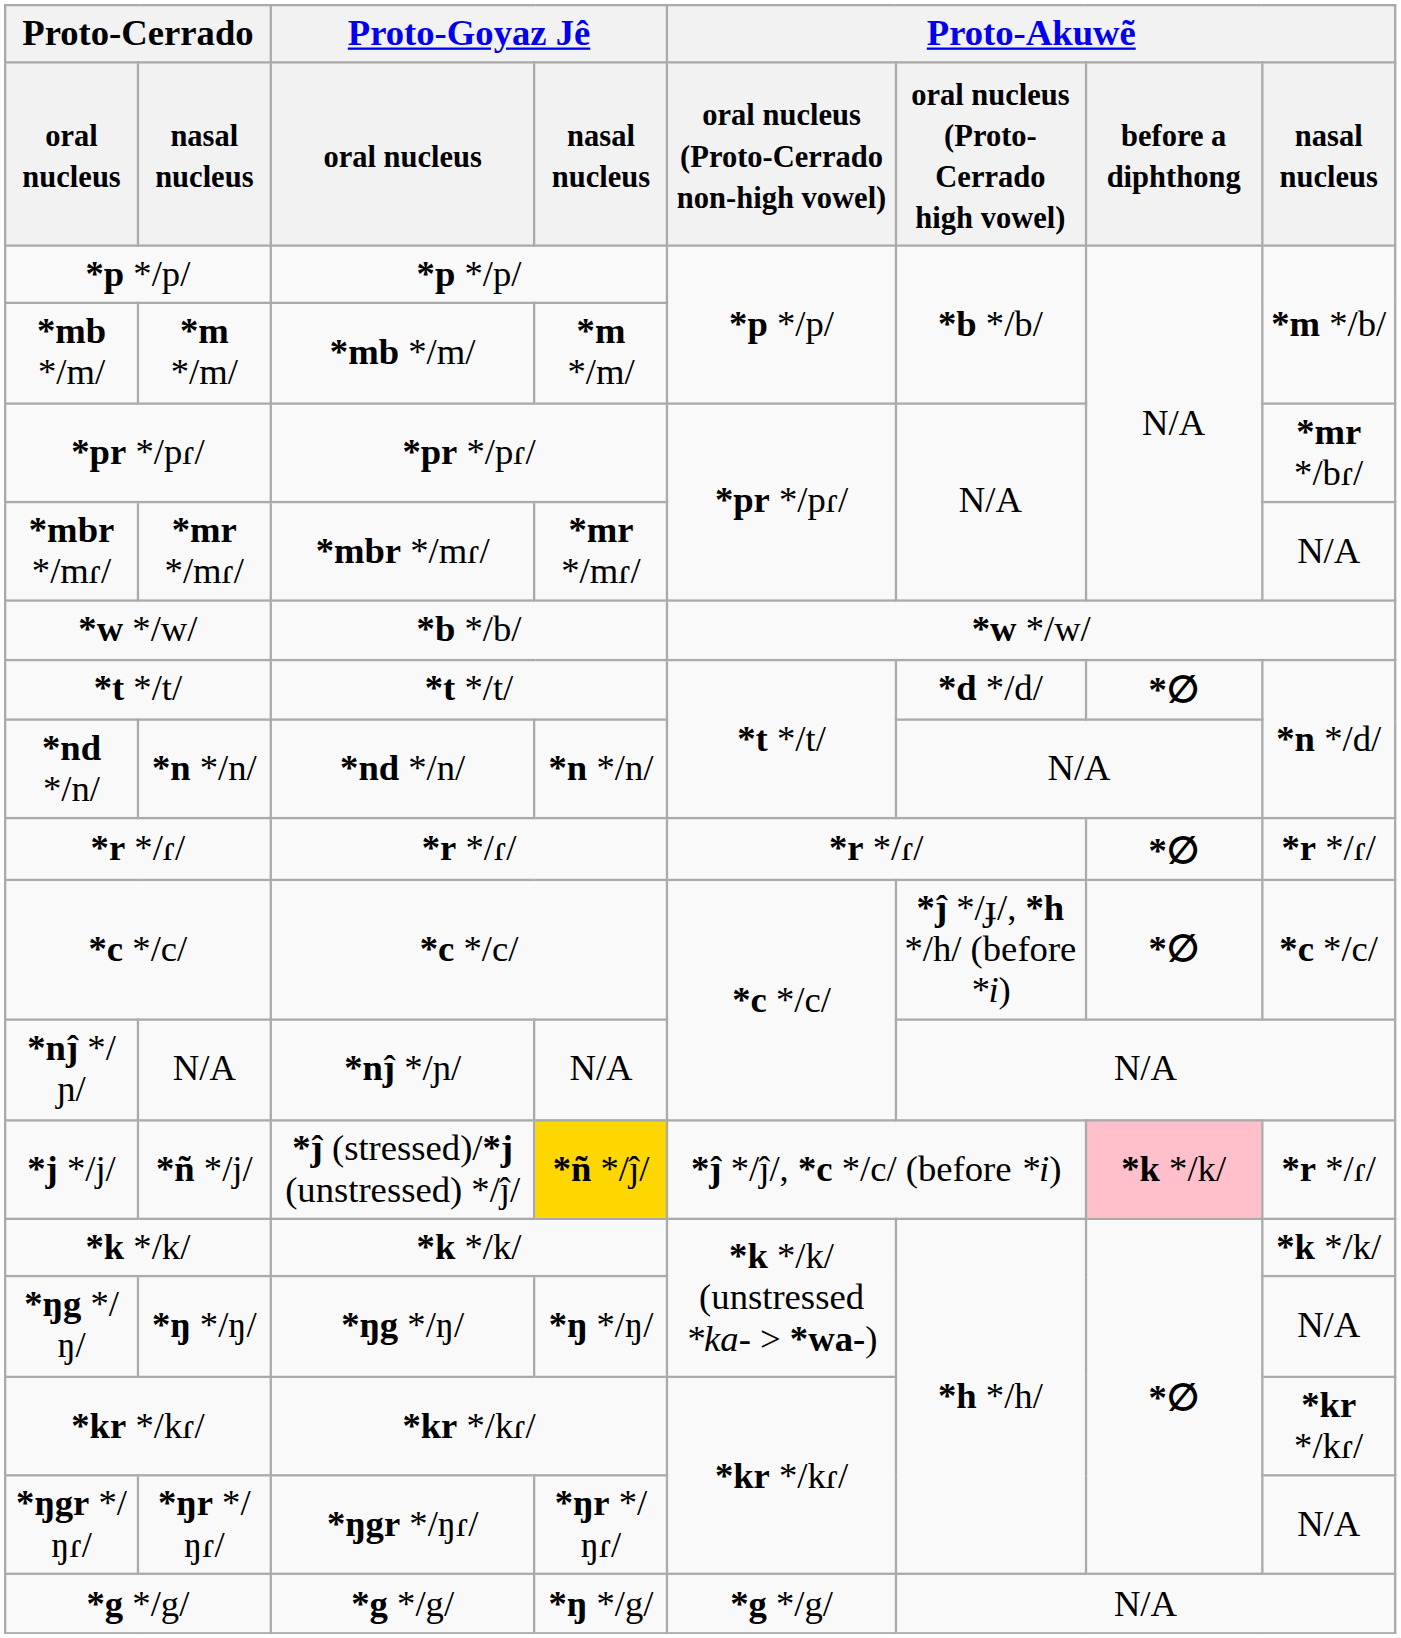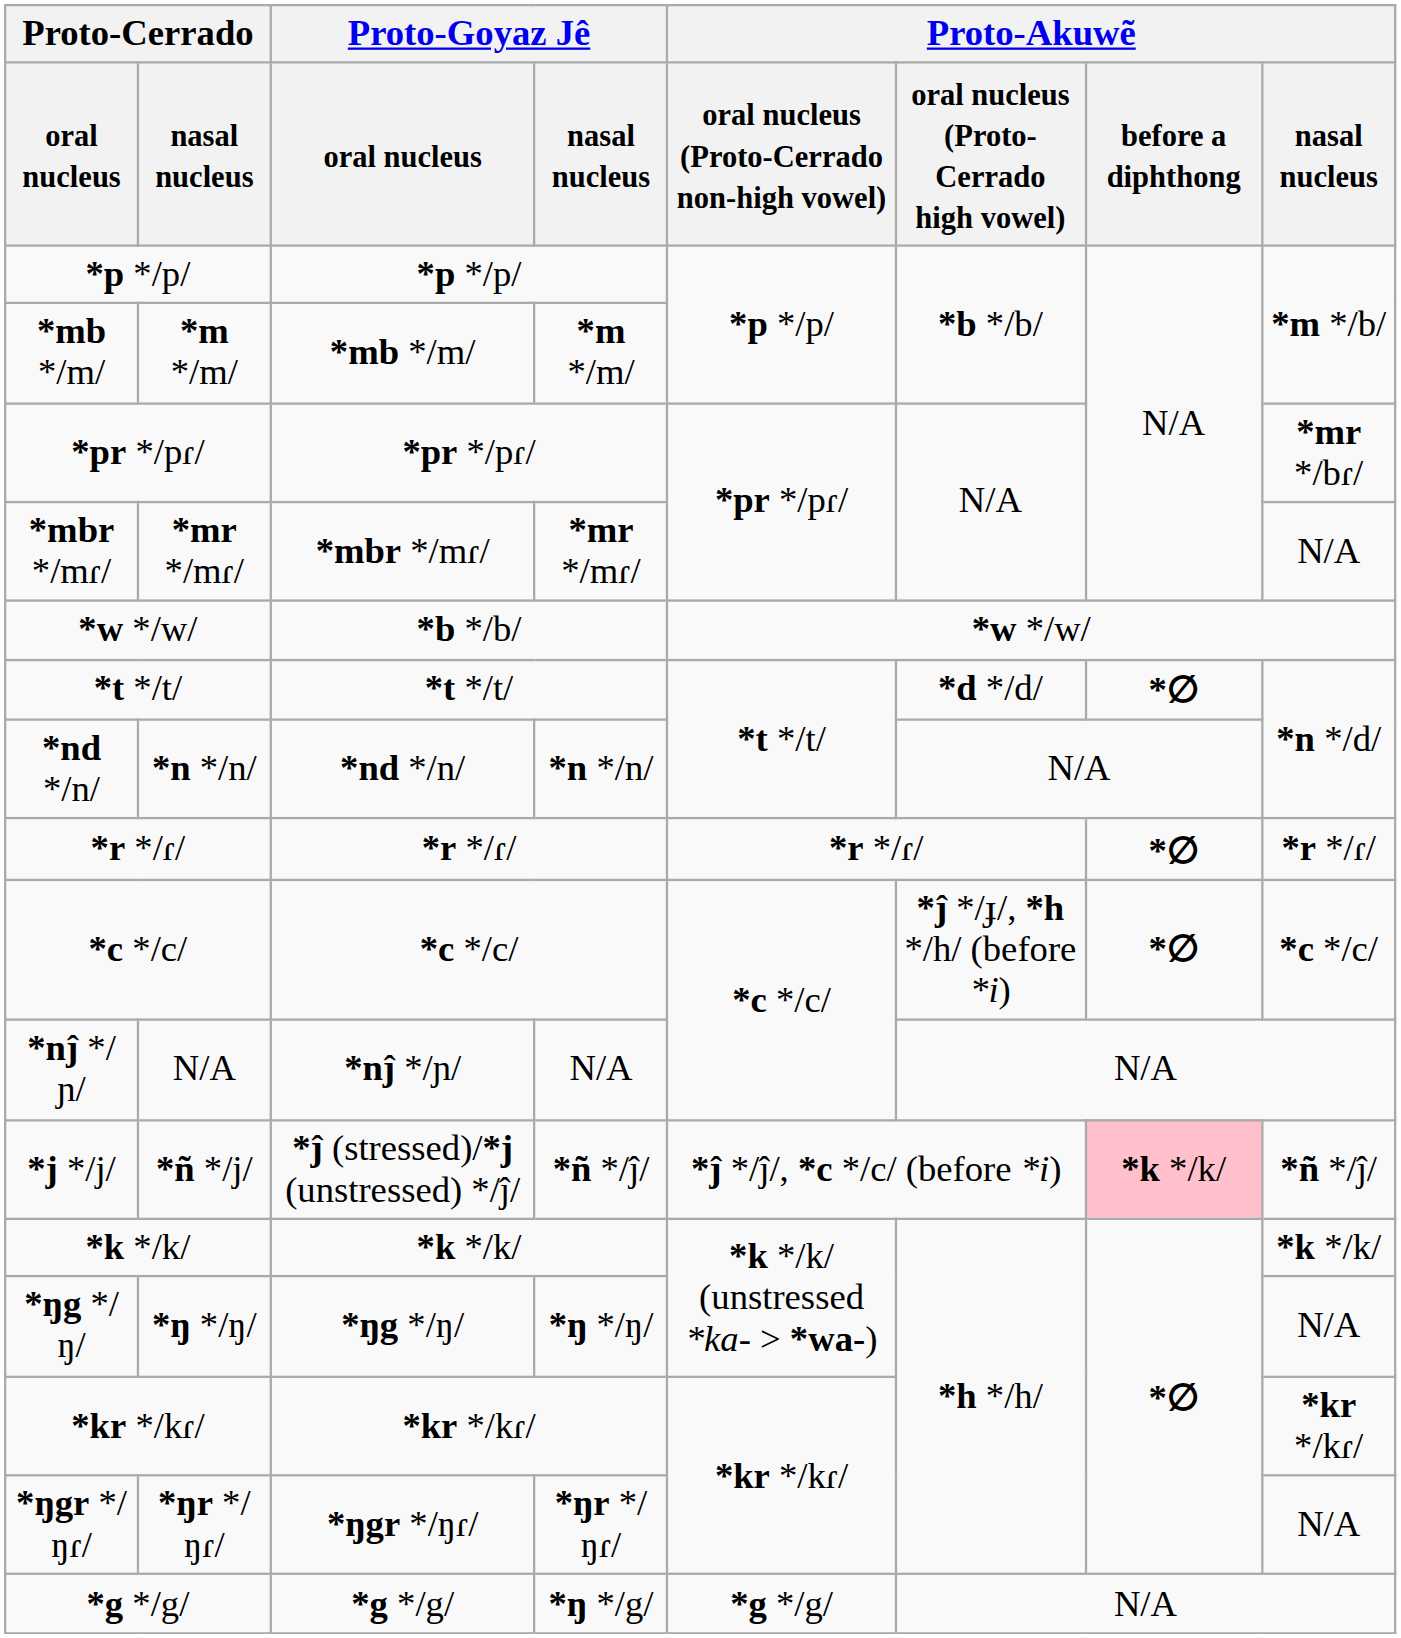(601, 1168) gold background -> (601, 1168) no background
(1329, 1168) *r */ɾ/ -> (1329, 1168) *ñ */ĵ/
